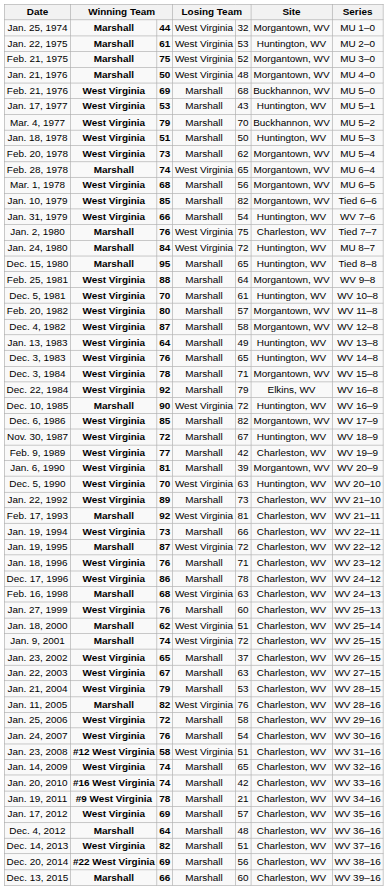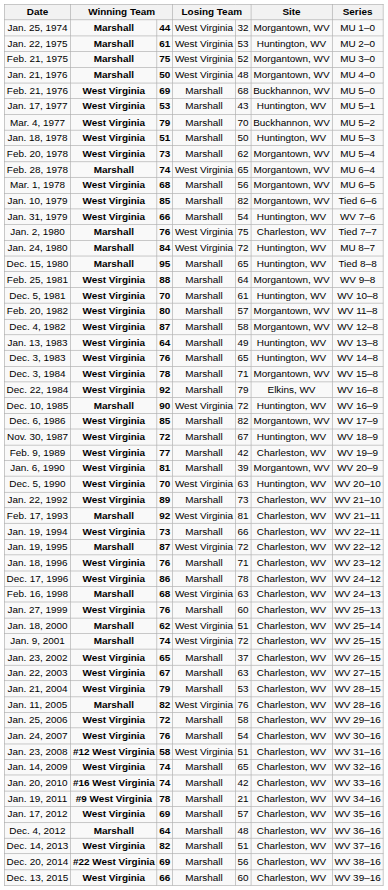(114, 877) Marshall -> (114, 877) West Virginia
